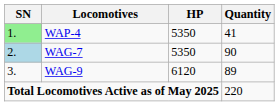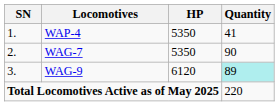(12, 33) lightgreen background -> (12, 33) no background
(12, 52) lightblue background -> (12, 52) no background
(231, 71) no background -> (231, 71) paleturquoise background
